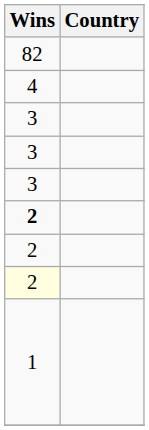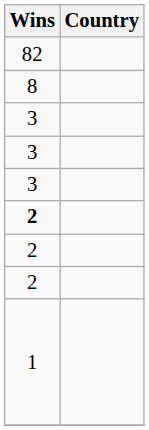(32, 86) 4 -> (32, 86) 8
(32, 282) lightyellow background -> (32, 282) no background
